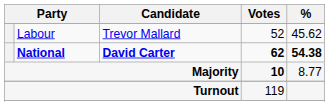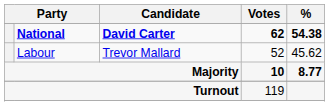rows swapped: (41, 53) <-> (36, 33)
(310, 72) normal -> (310, 72) bold
